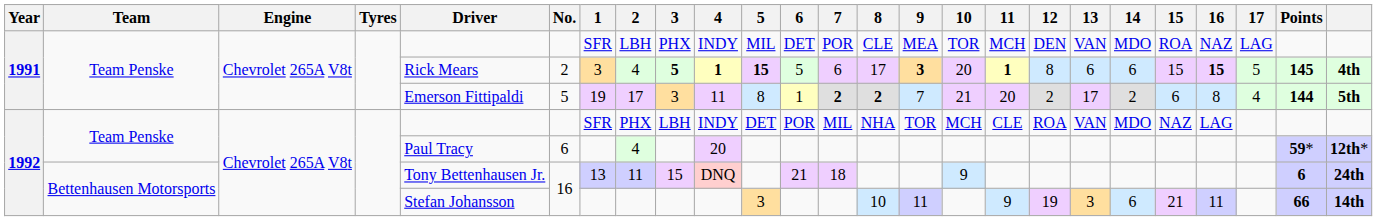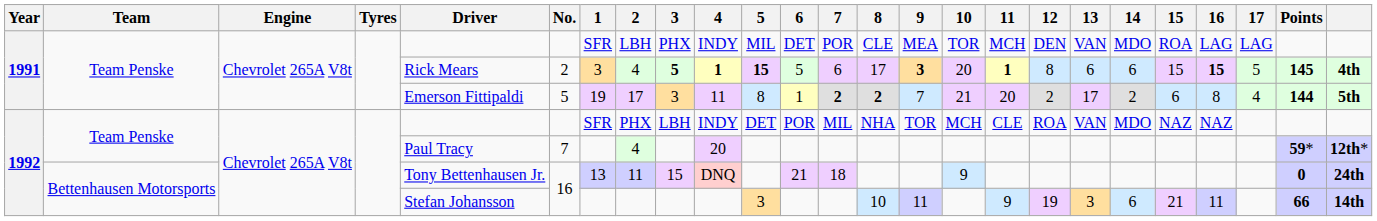(1216, 44) NAZ -> (1216, 44) LAG
(1216, 123) LAG -> (1216, 123) NAZ
(564, 149) 6 -> (564, 149) 7
(1301, 175) 6 -> (1301, 175) 0
